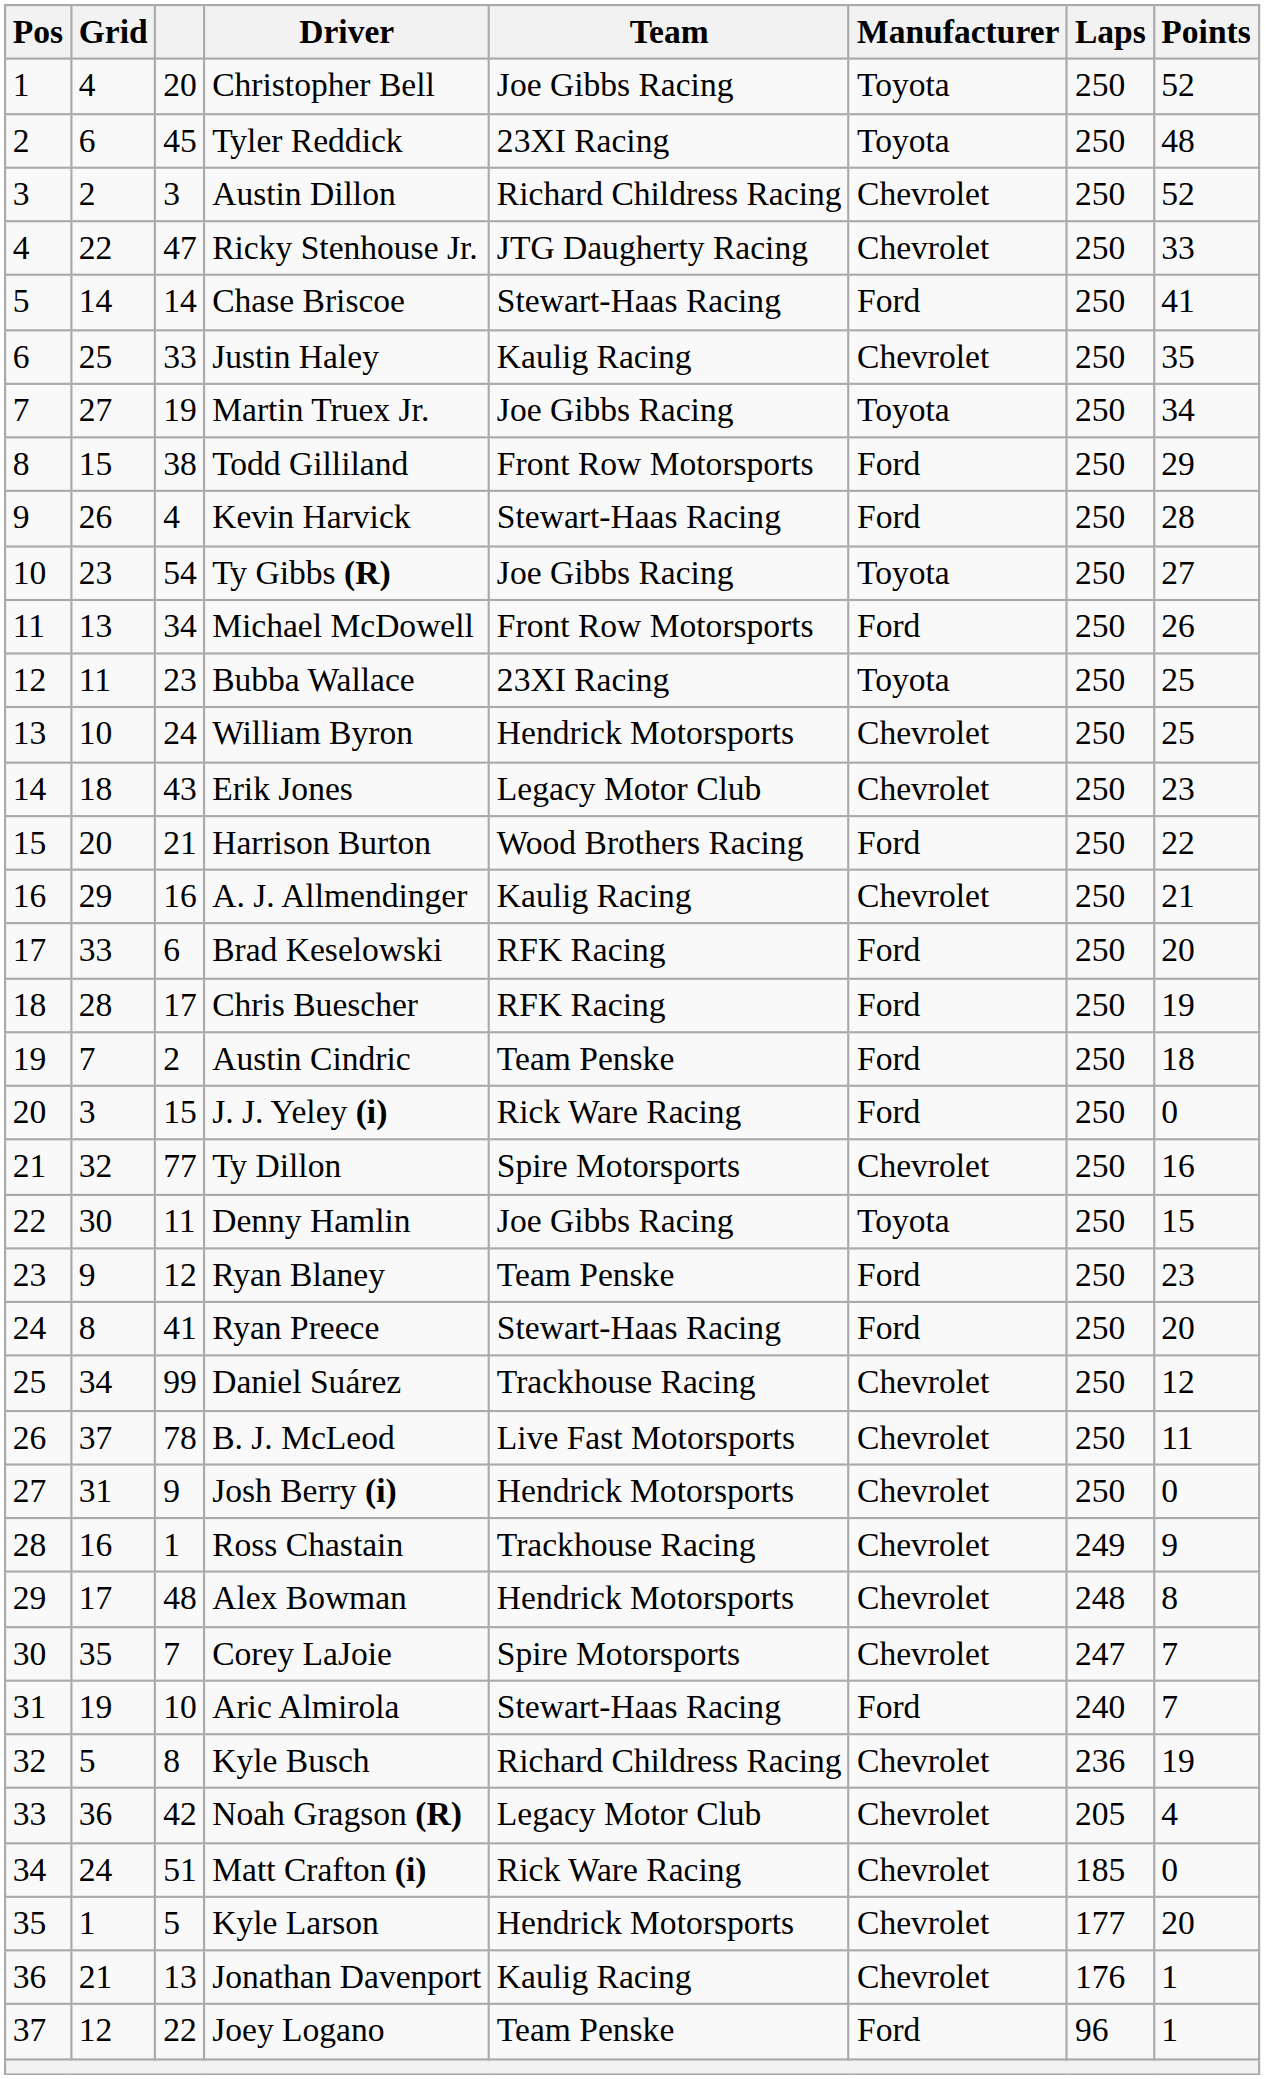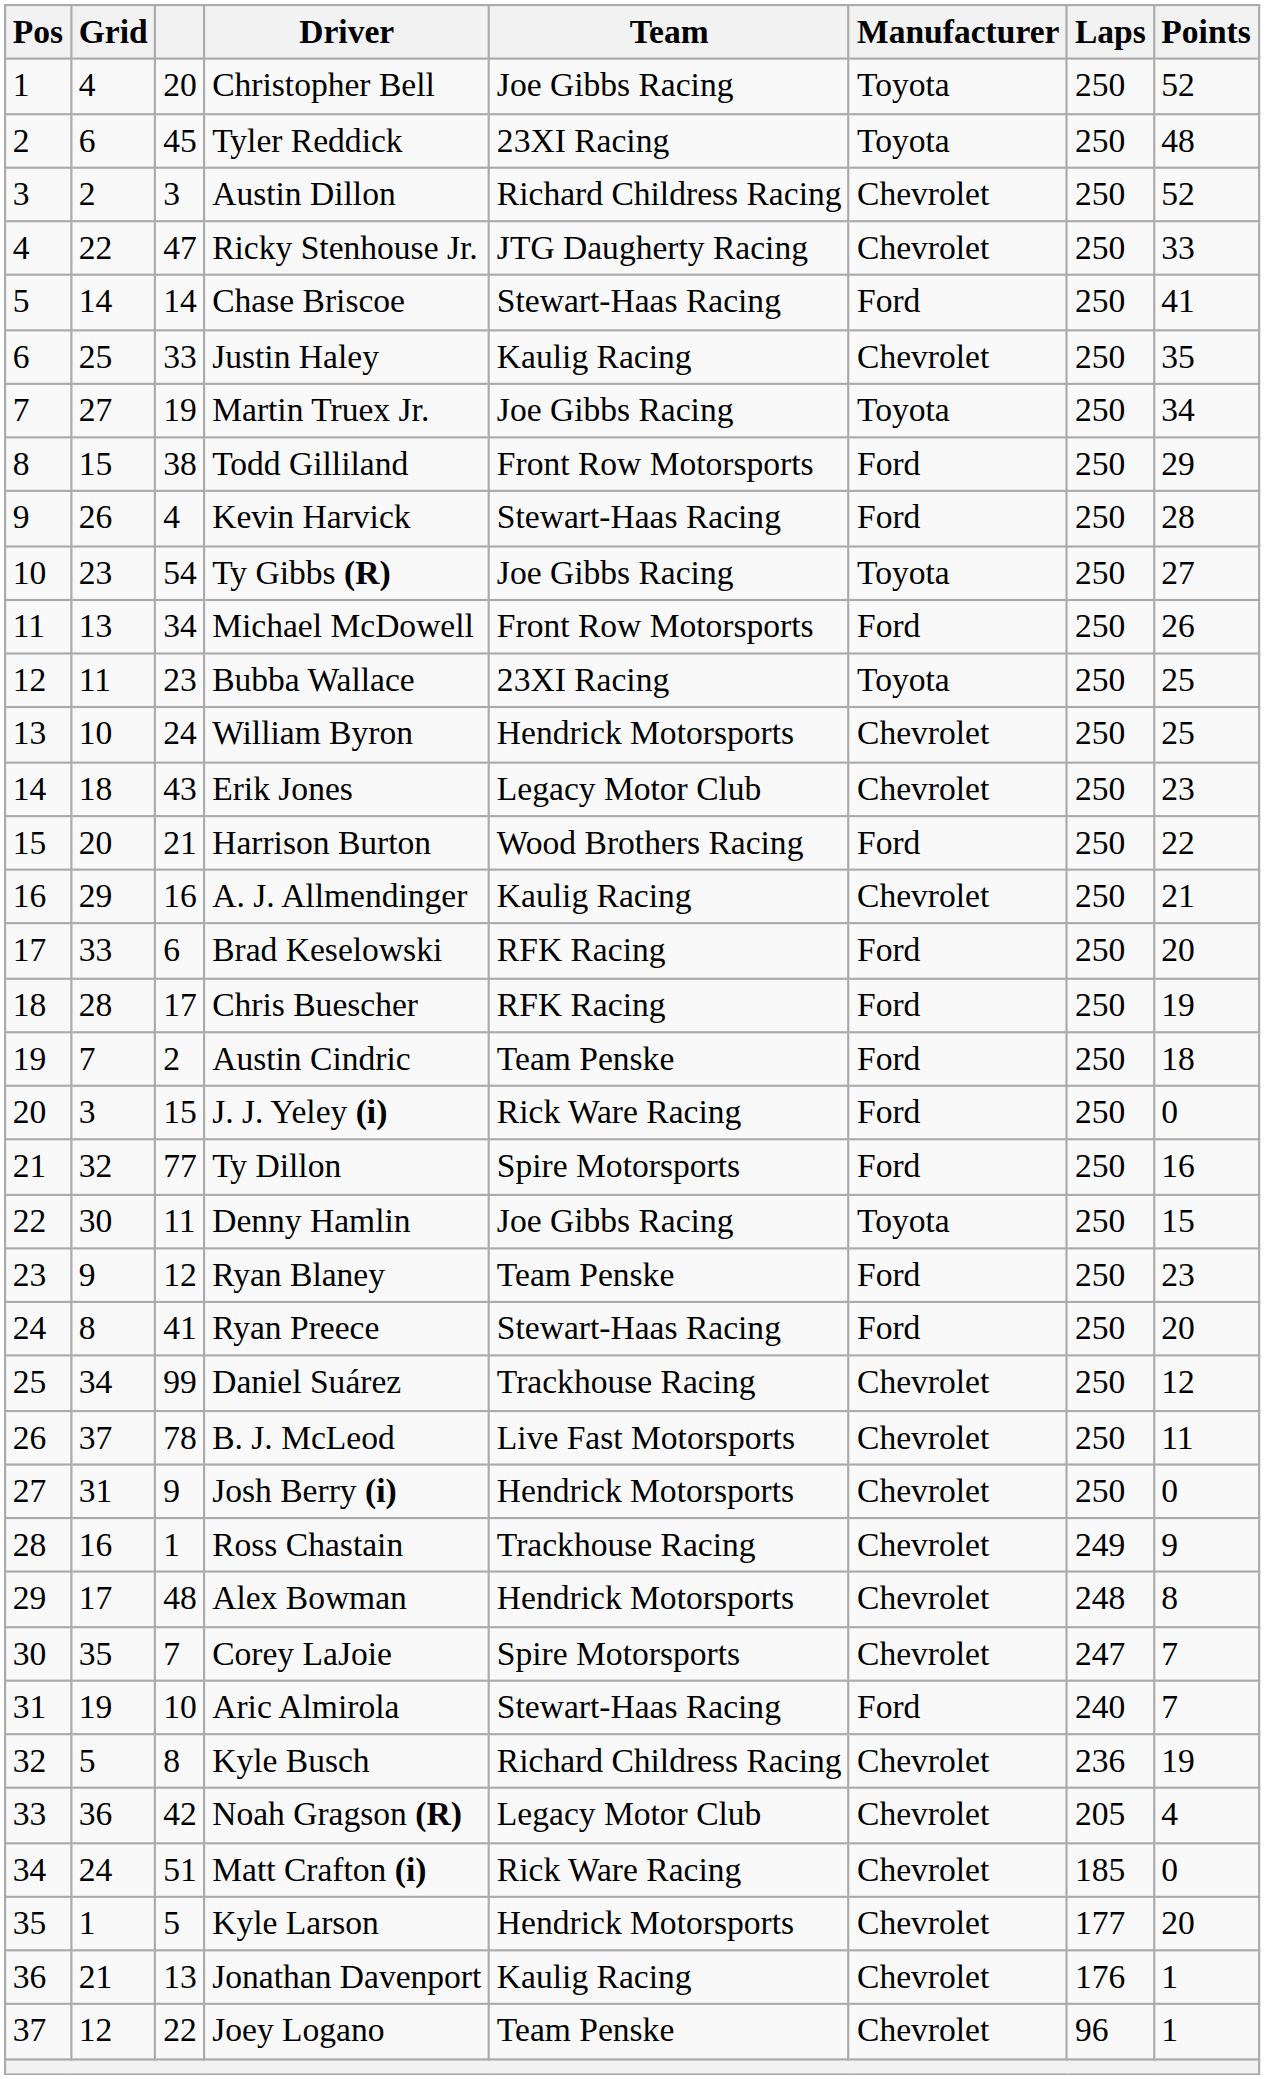(923, 1165) Chevrolet -> (889, 1165) Ford
(889, 2030) Ford -> (923, 2030) Chevrolet
